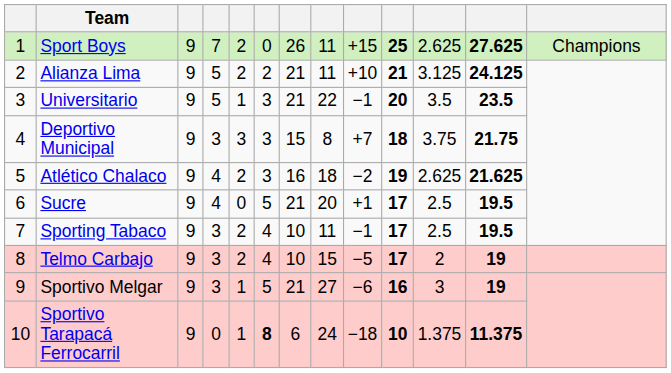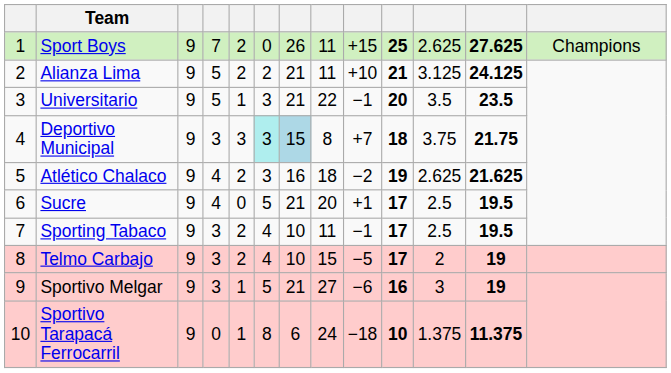(267, 138) no background -> (267, 138) paleturquoise background
(295, 138) no background -> (295, 138) lightblue background
(267, 334) bold -> (267, 334) normal
